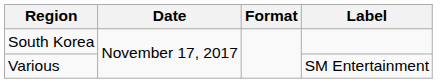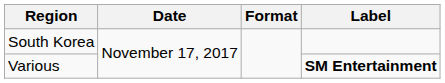(367, 66) normal -> (371, 66) bold
